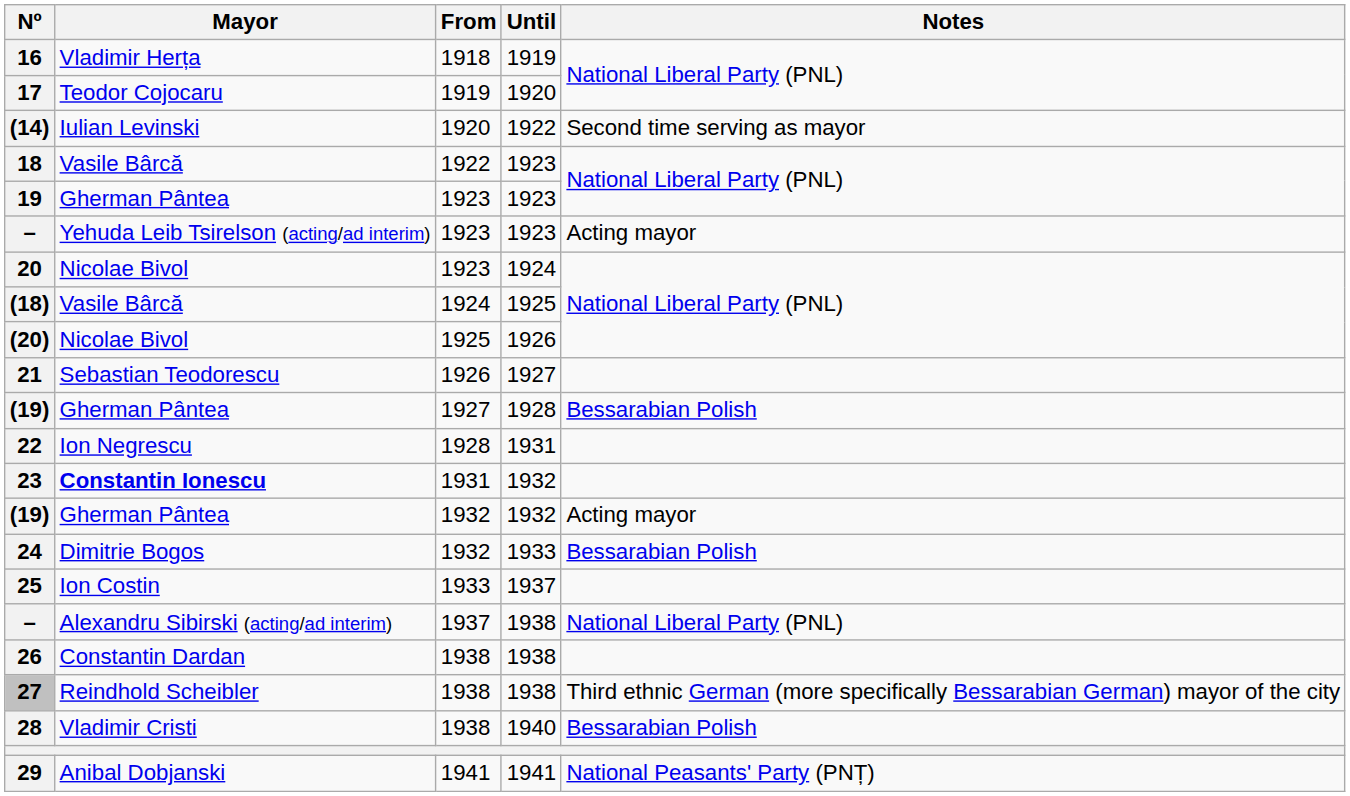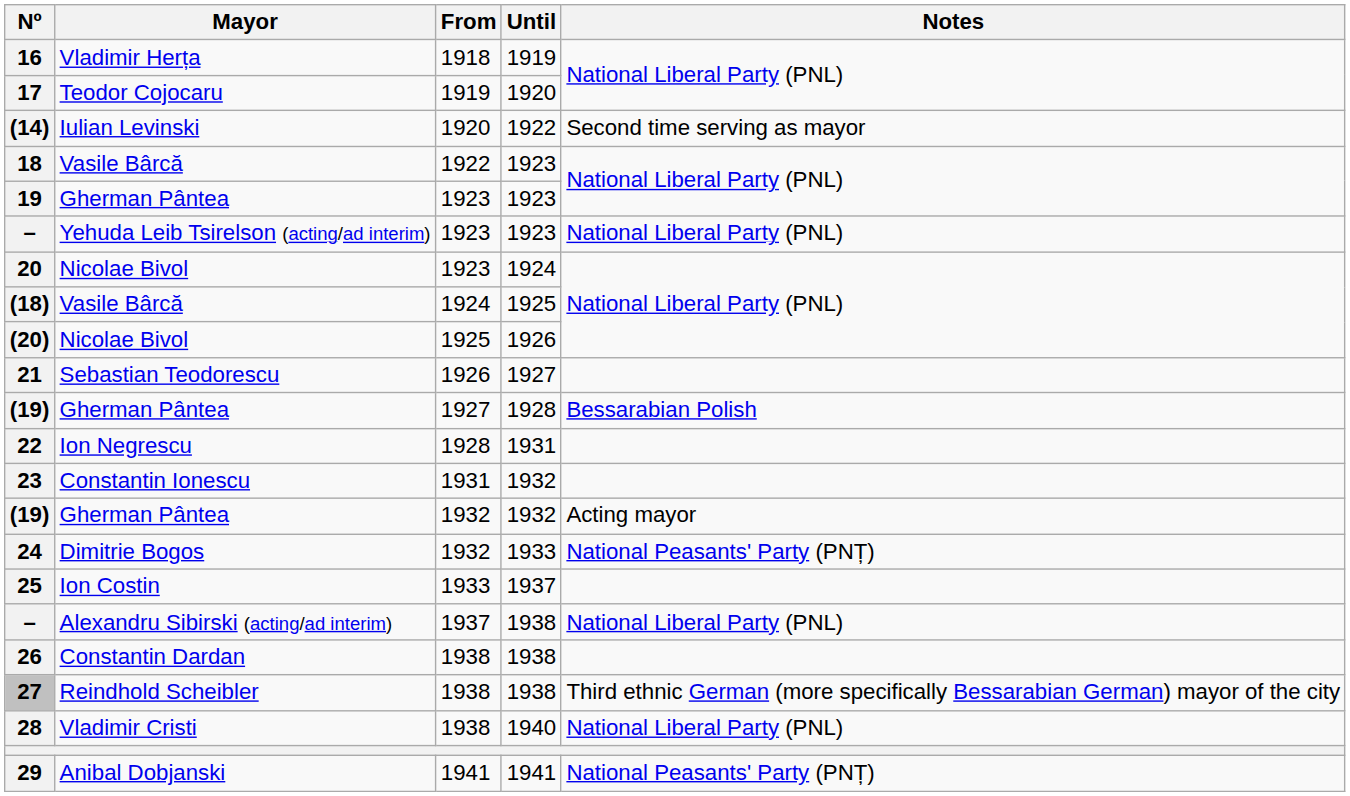(631, 233) Acting mayor -> (705, 233) National Liberal Party (PNL)
(163, 480) bold -> (155, 480) normal
(662, 551) Bessarabian Polish -> (721, 551) National Peasants' Party (PNȚ)
(662, 727) Bessarabian Polish -> (705, 727) National Liberal Party (PNL)
